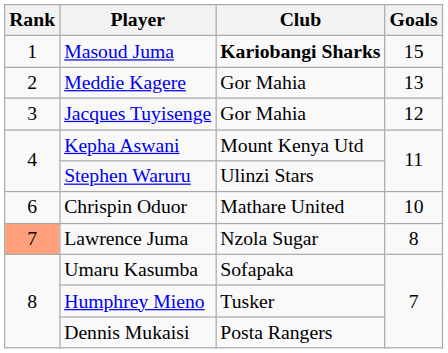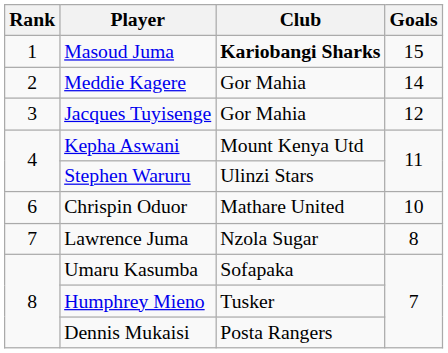(414, 82) 13 -> (414, 82) 14
(32, 238) lightsalmon background -> (32, 238) no background
